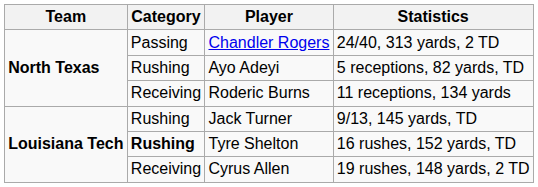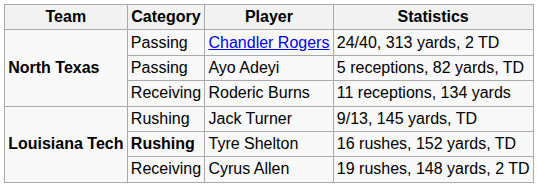(160, 67) Rushing -> (159, 67) Passing
